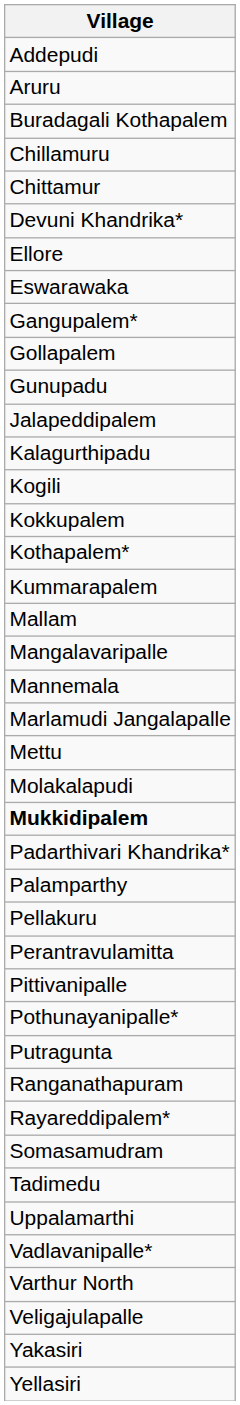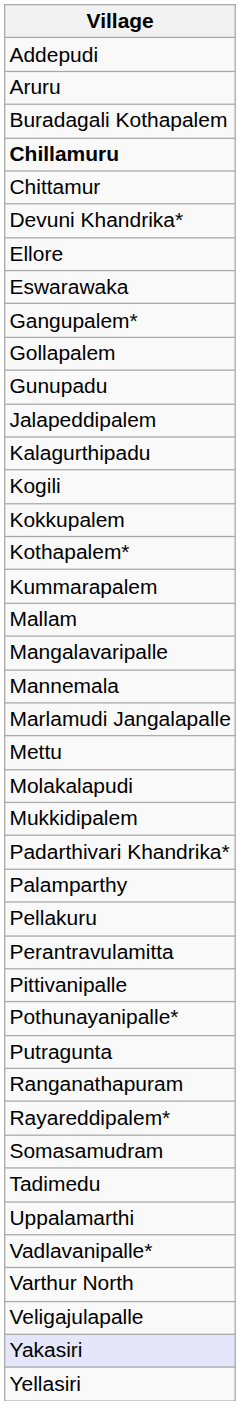(60, 154) normal -> (64, 154) bold
(79, 818) bold -> (74, 818) normal
(46, 1350) no background -> (46, 1350) lavender background
